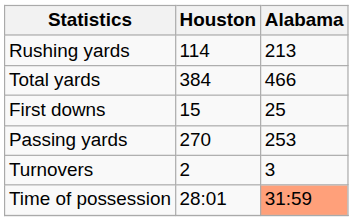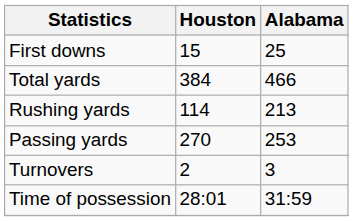rows swapped: (57, 110) <-> (69, 50)
(288, 200) lightsalmon background -> (288, 200) no background
